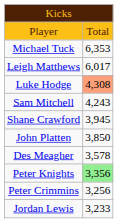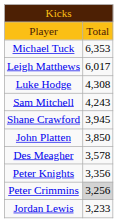(98, 84) lightsalmon background -> (98, 84) no background
(98, 173) lightgreen background -> (98, 173) no background
(98, 191) no background -> (98, 191) lightgrey background
